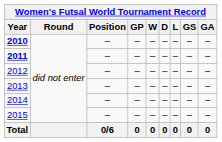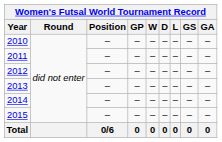(17, 42) bold -> (17, 42) normal
(17, 56) bold -> (17, 56) normal
